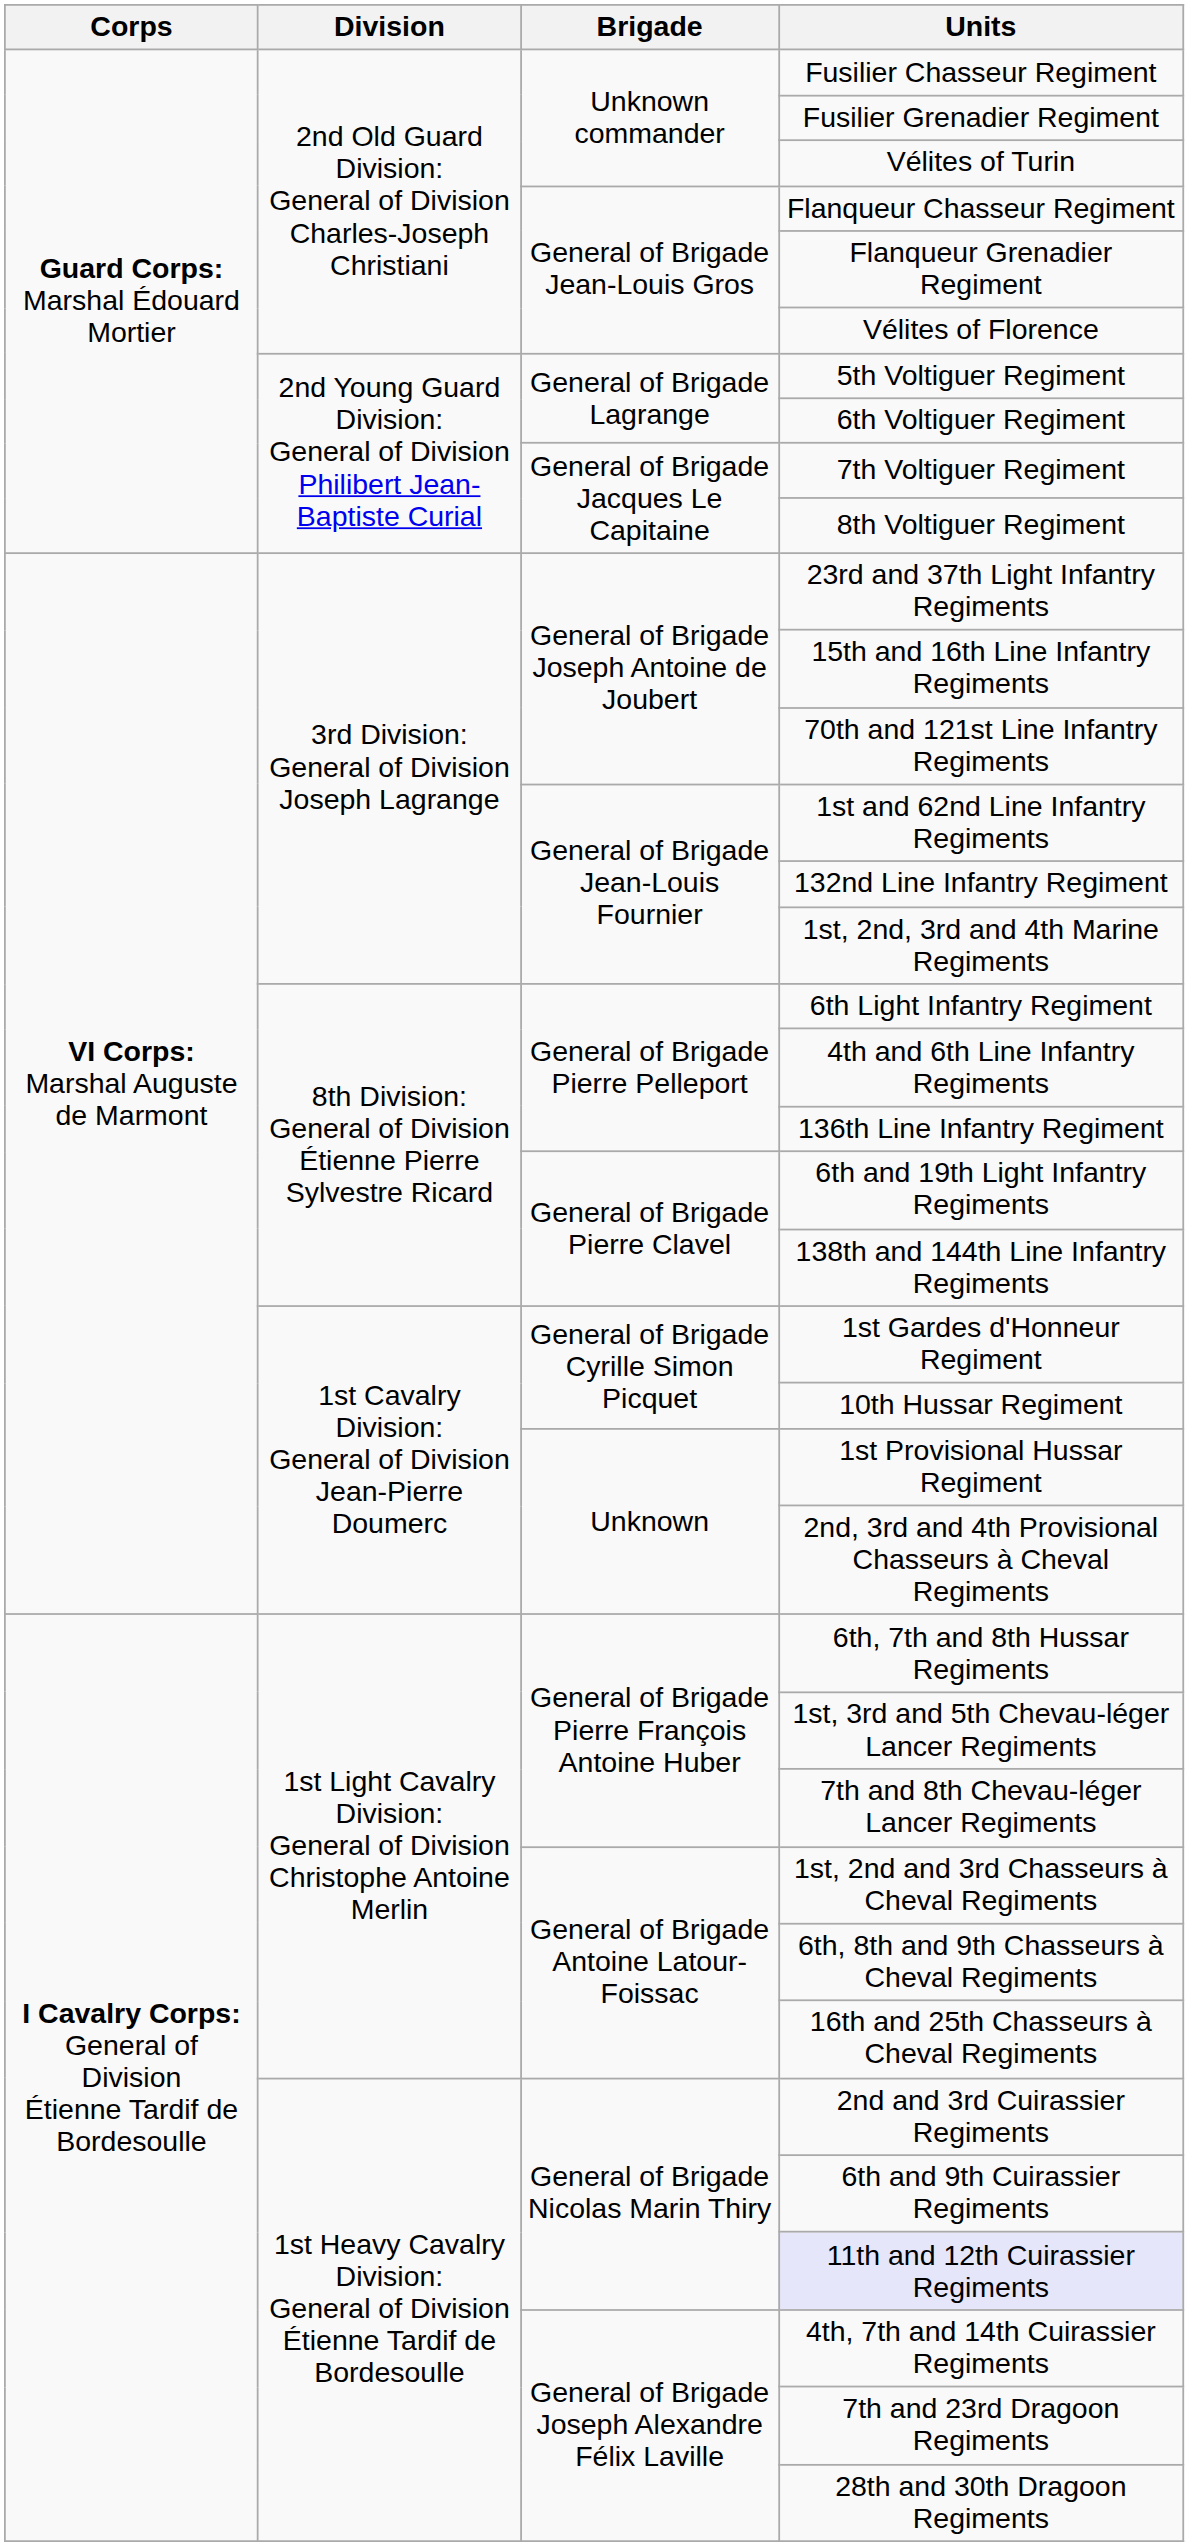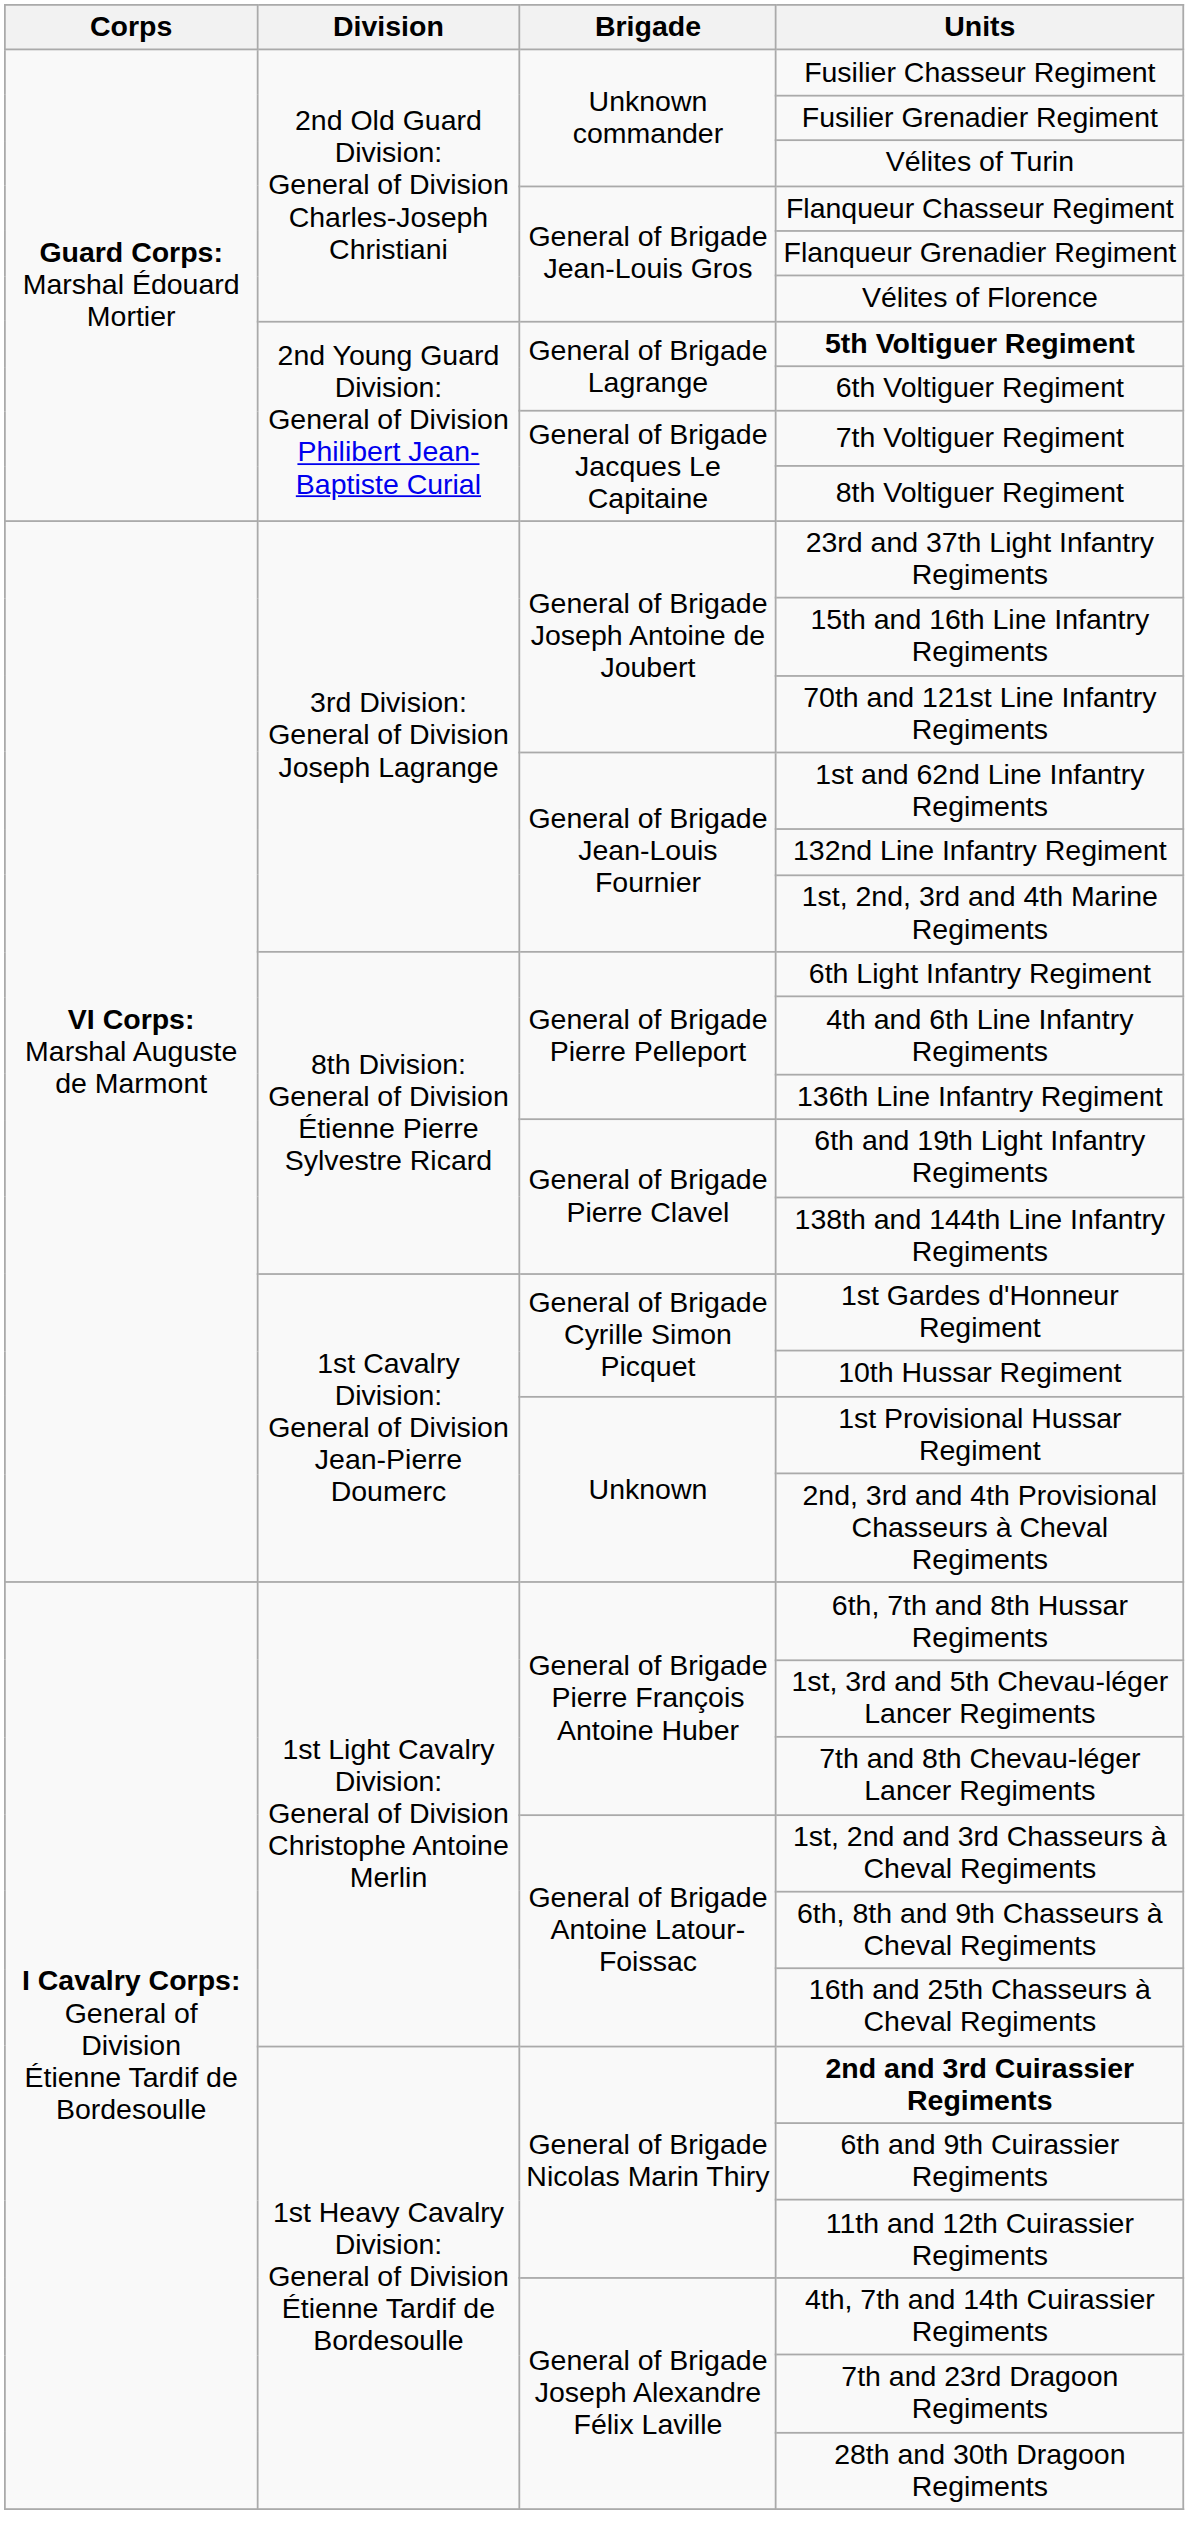(981, 375) normal -> (980, 343) bold
(981, 2116) normal -> (980, 2084) bold
(981, 2270) lavender background -> (980, 2238) no background
